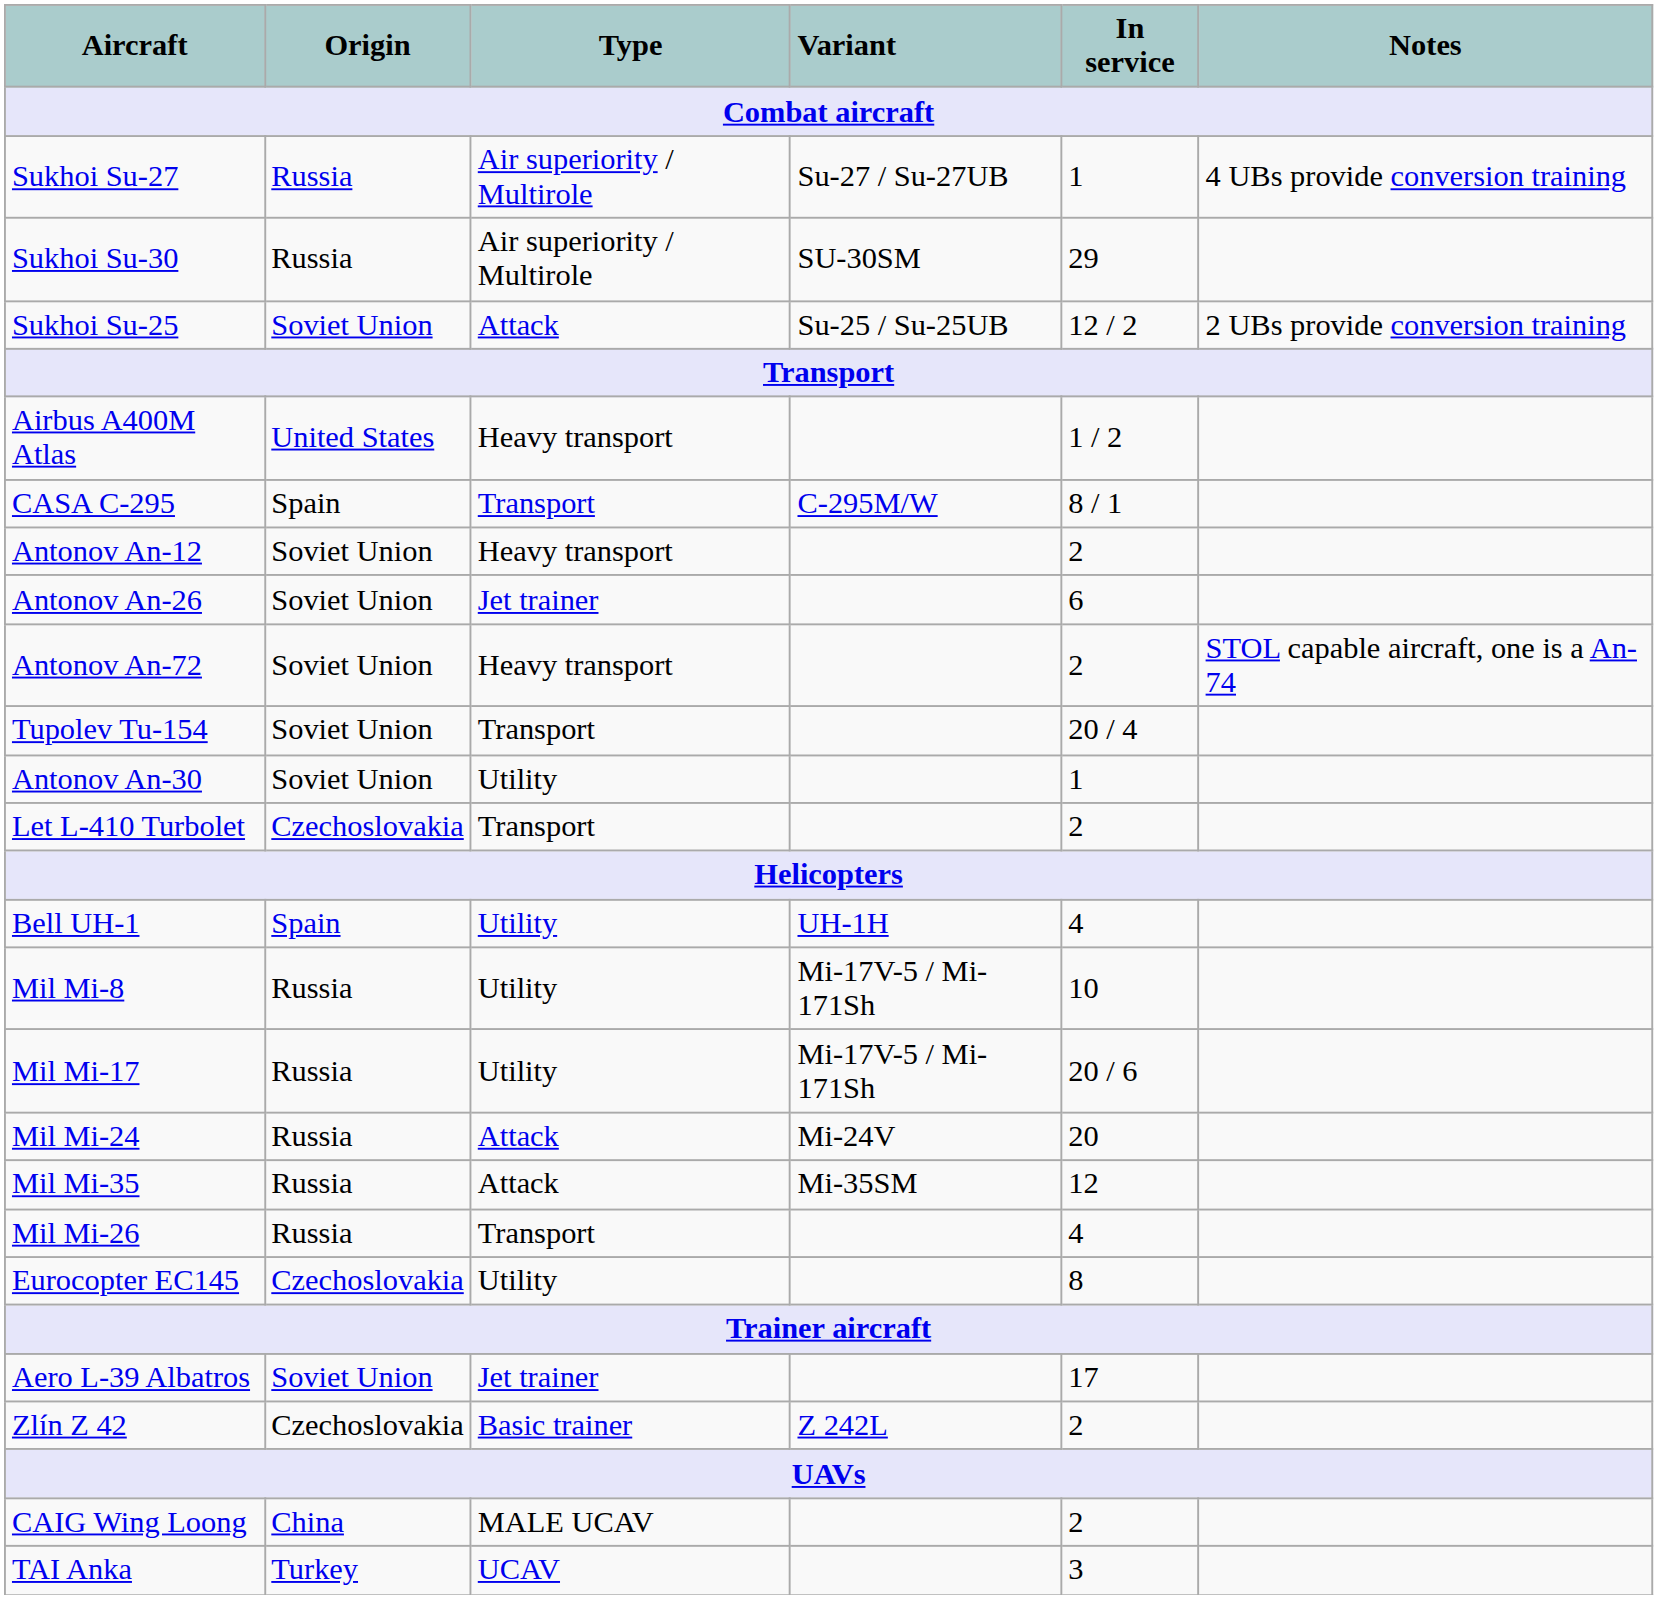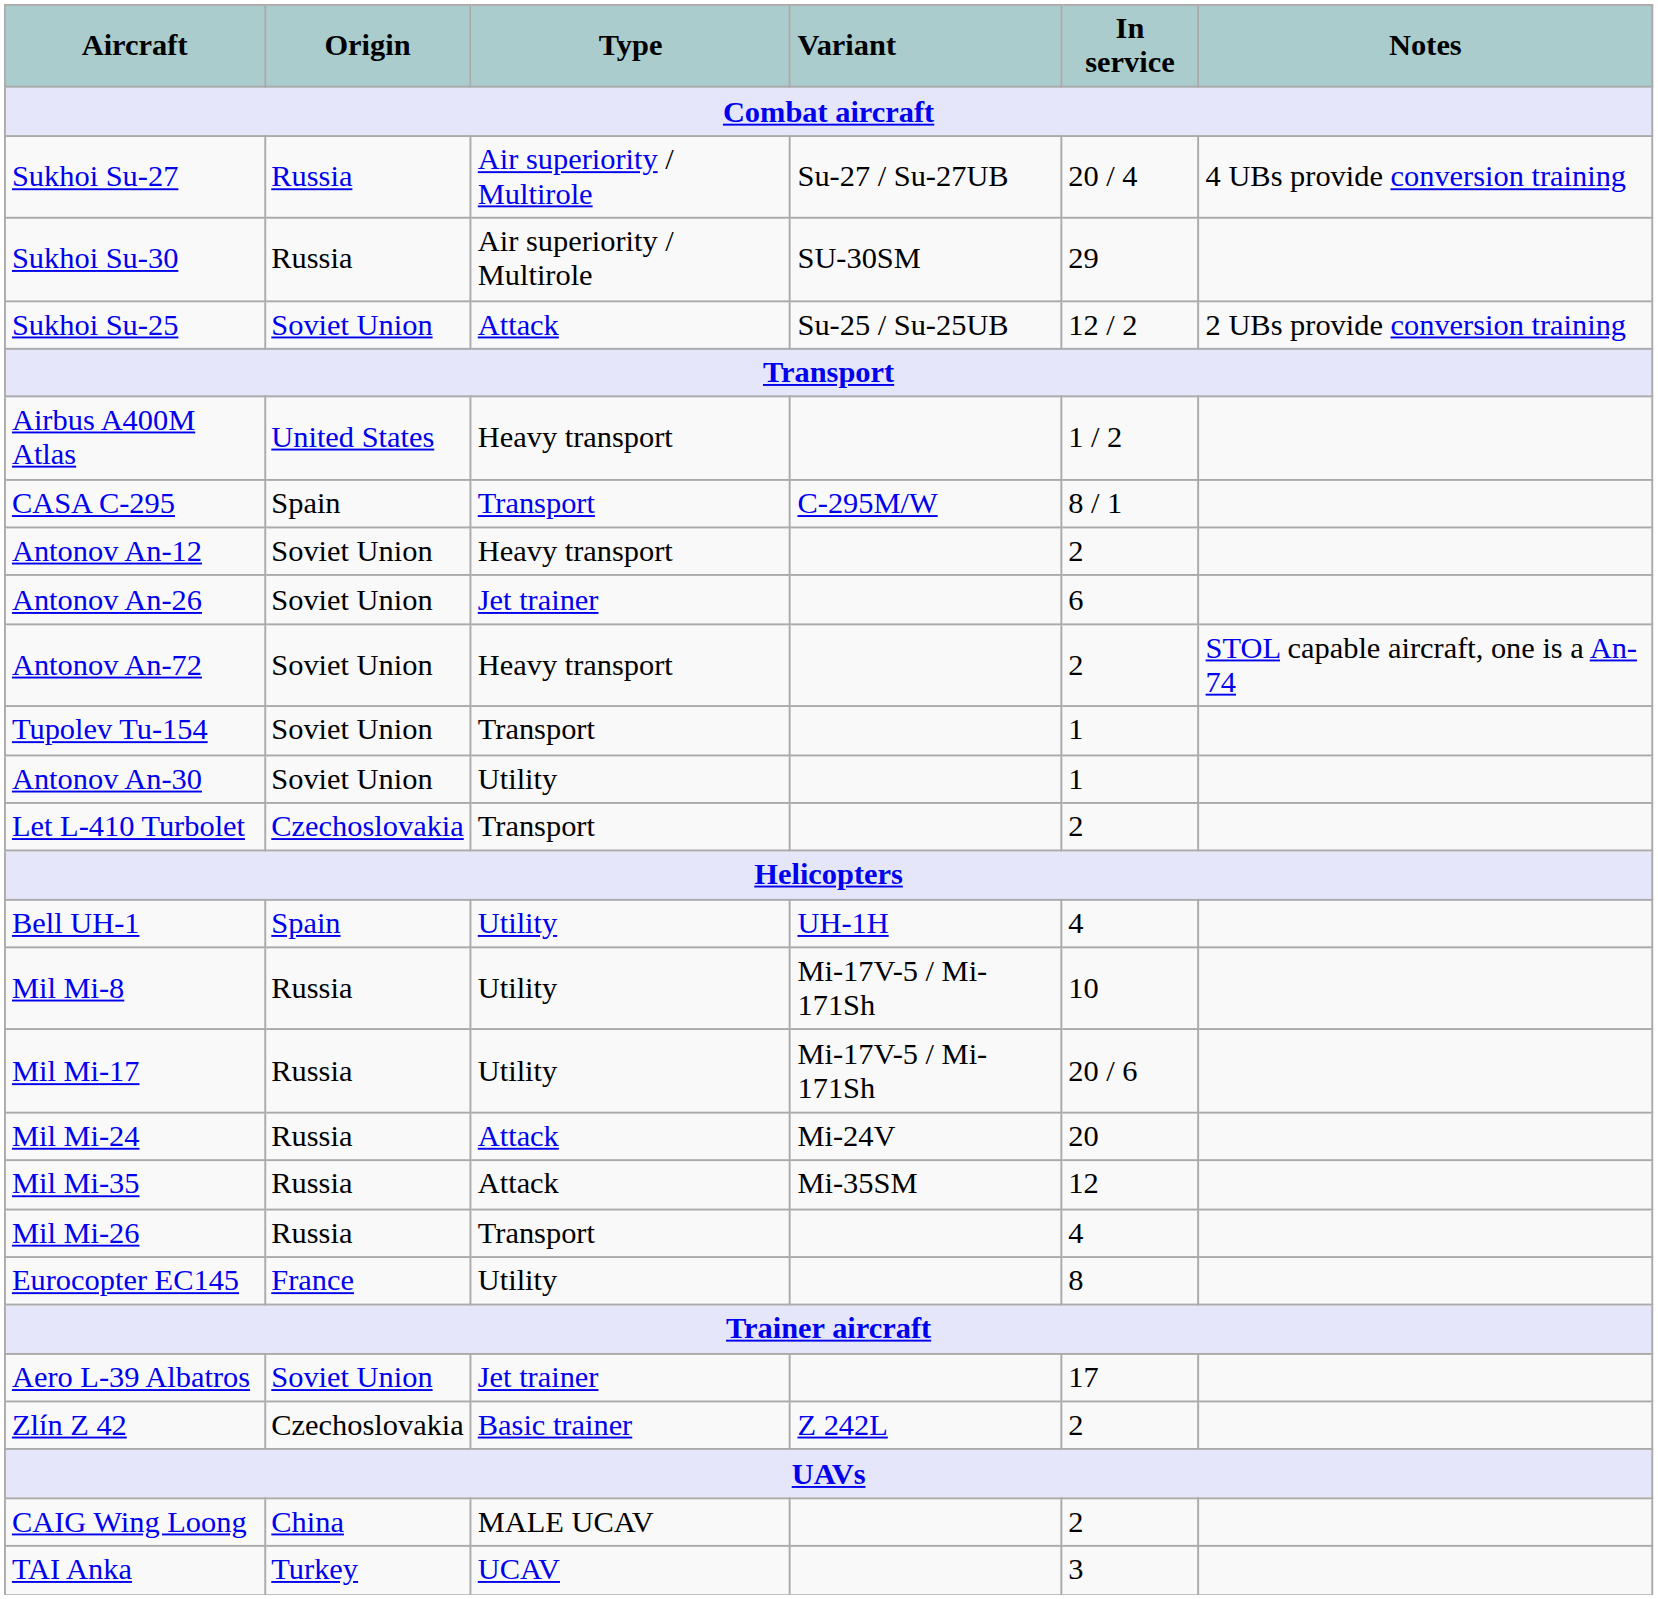(1076, 176) 1 -> (1103, 176) 20 / 4
(1103, 729) 20 / 4 -> (1076, 729) 1
(368, 1280) Czechoslovakia -> (313, 1280) France
